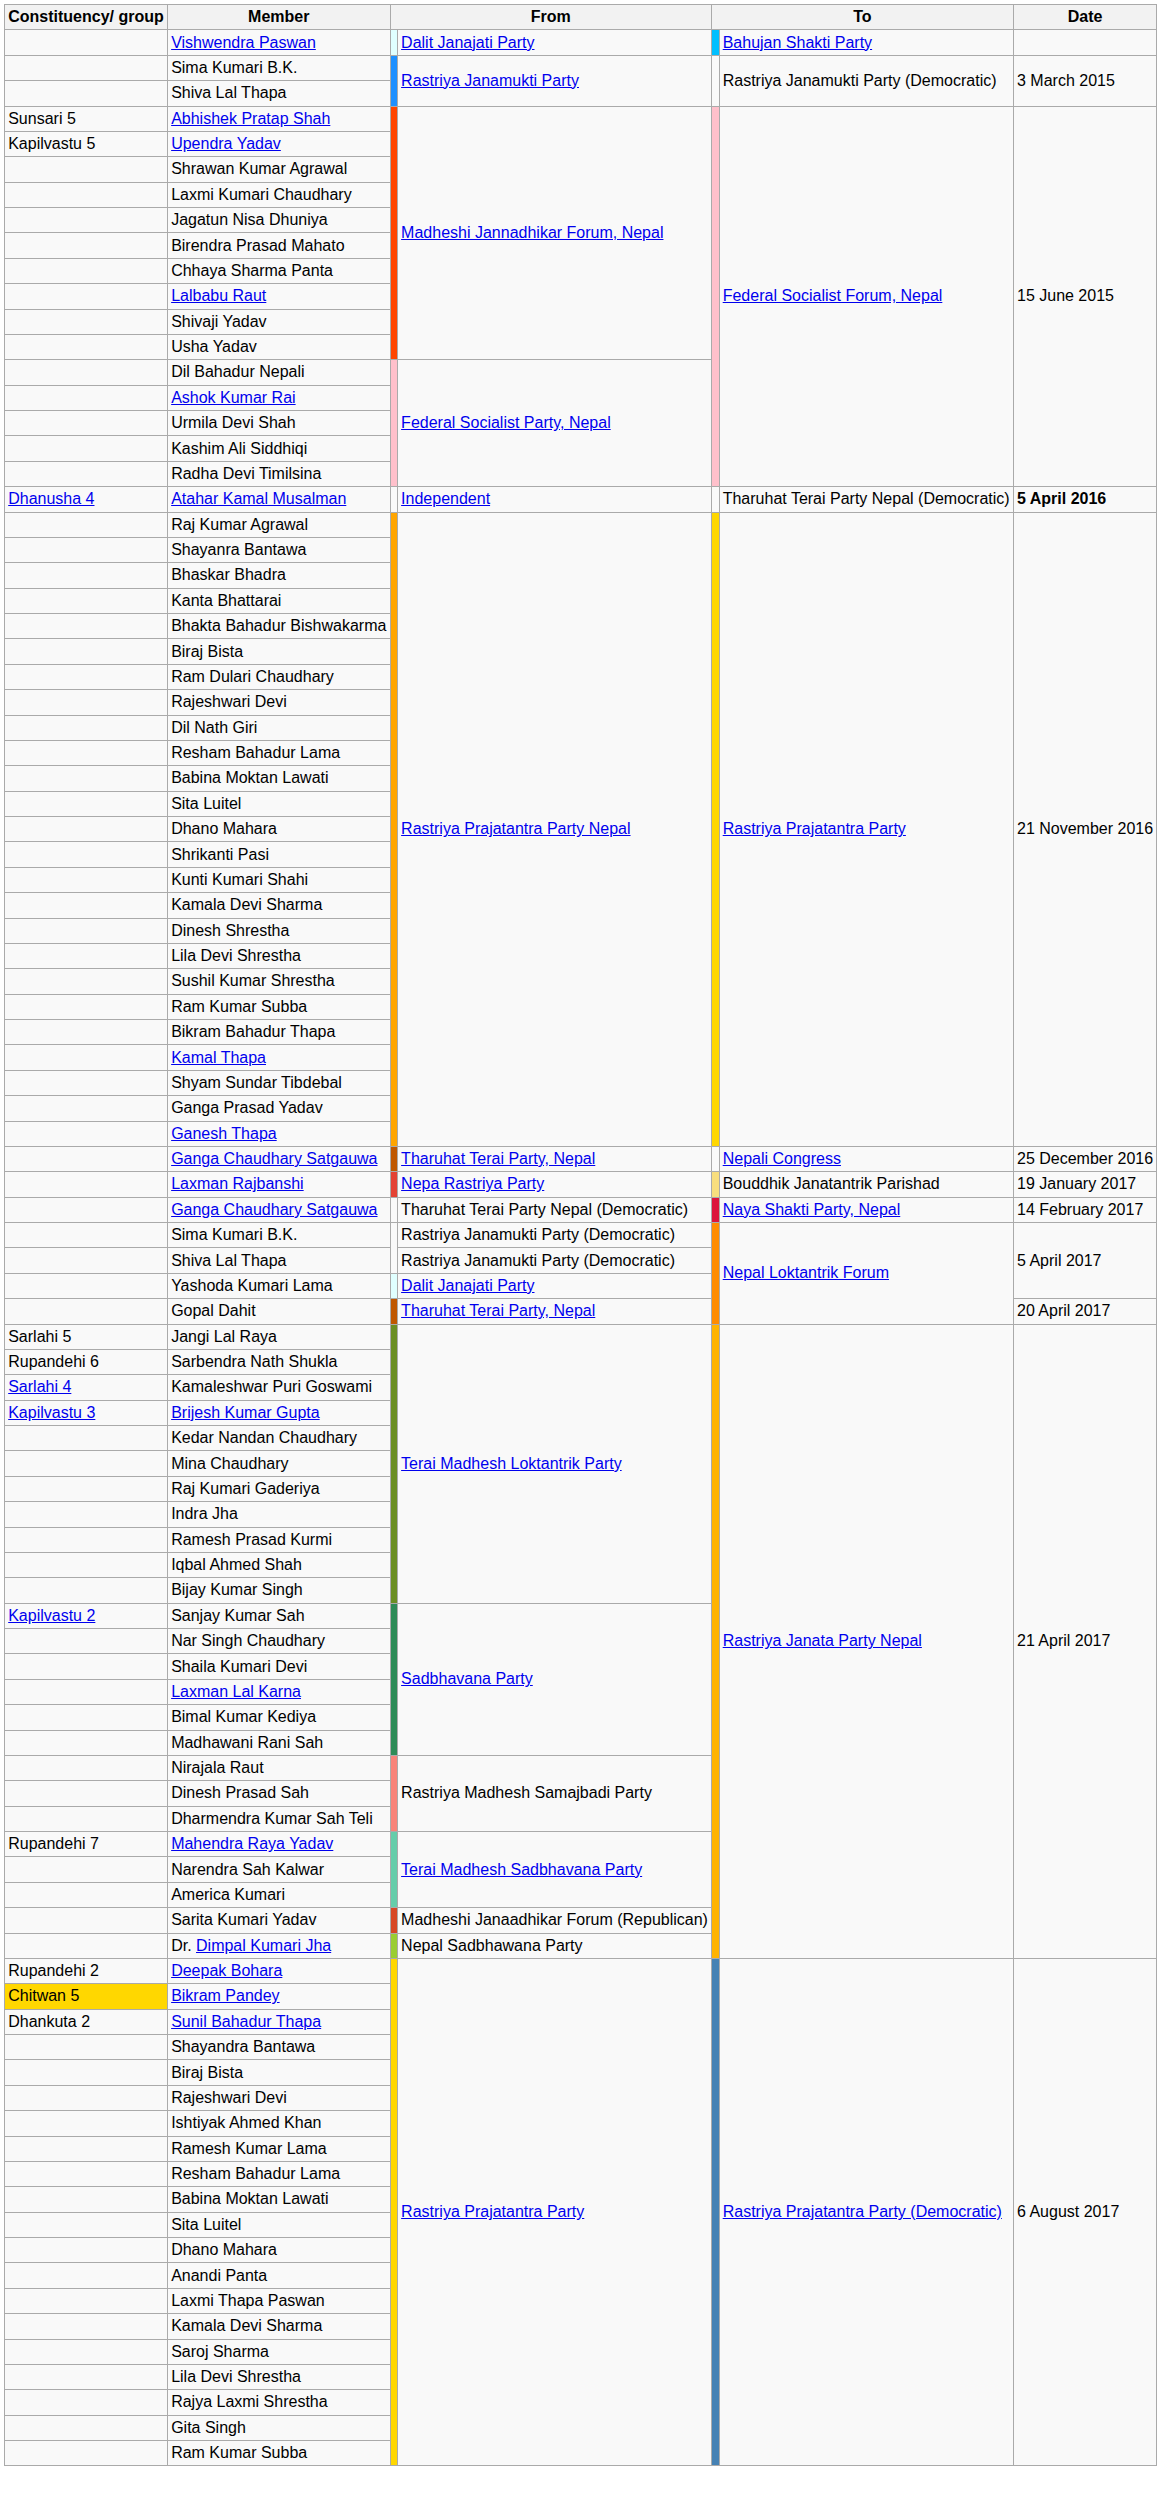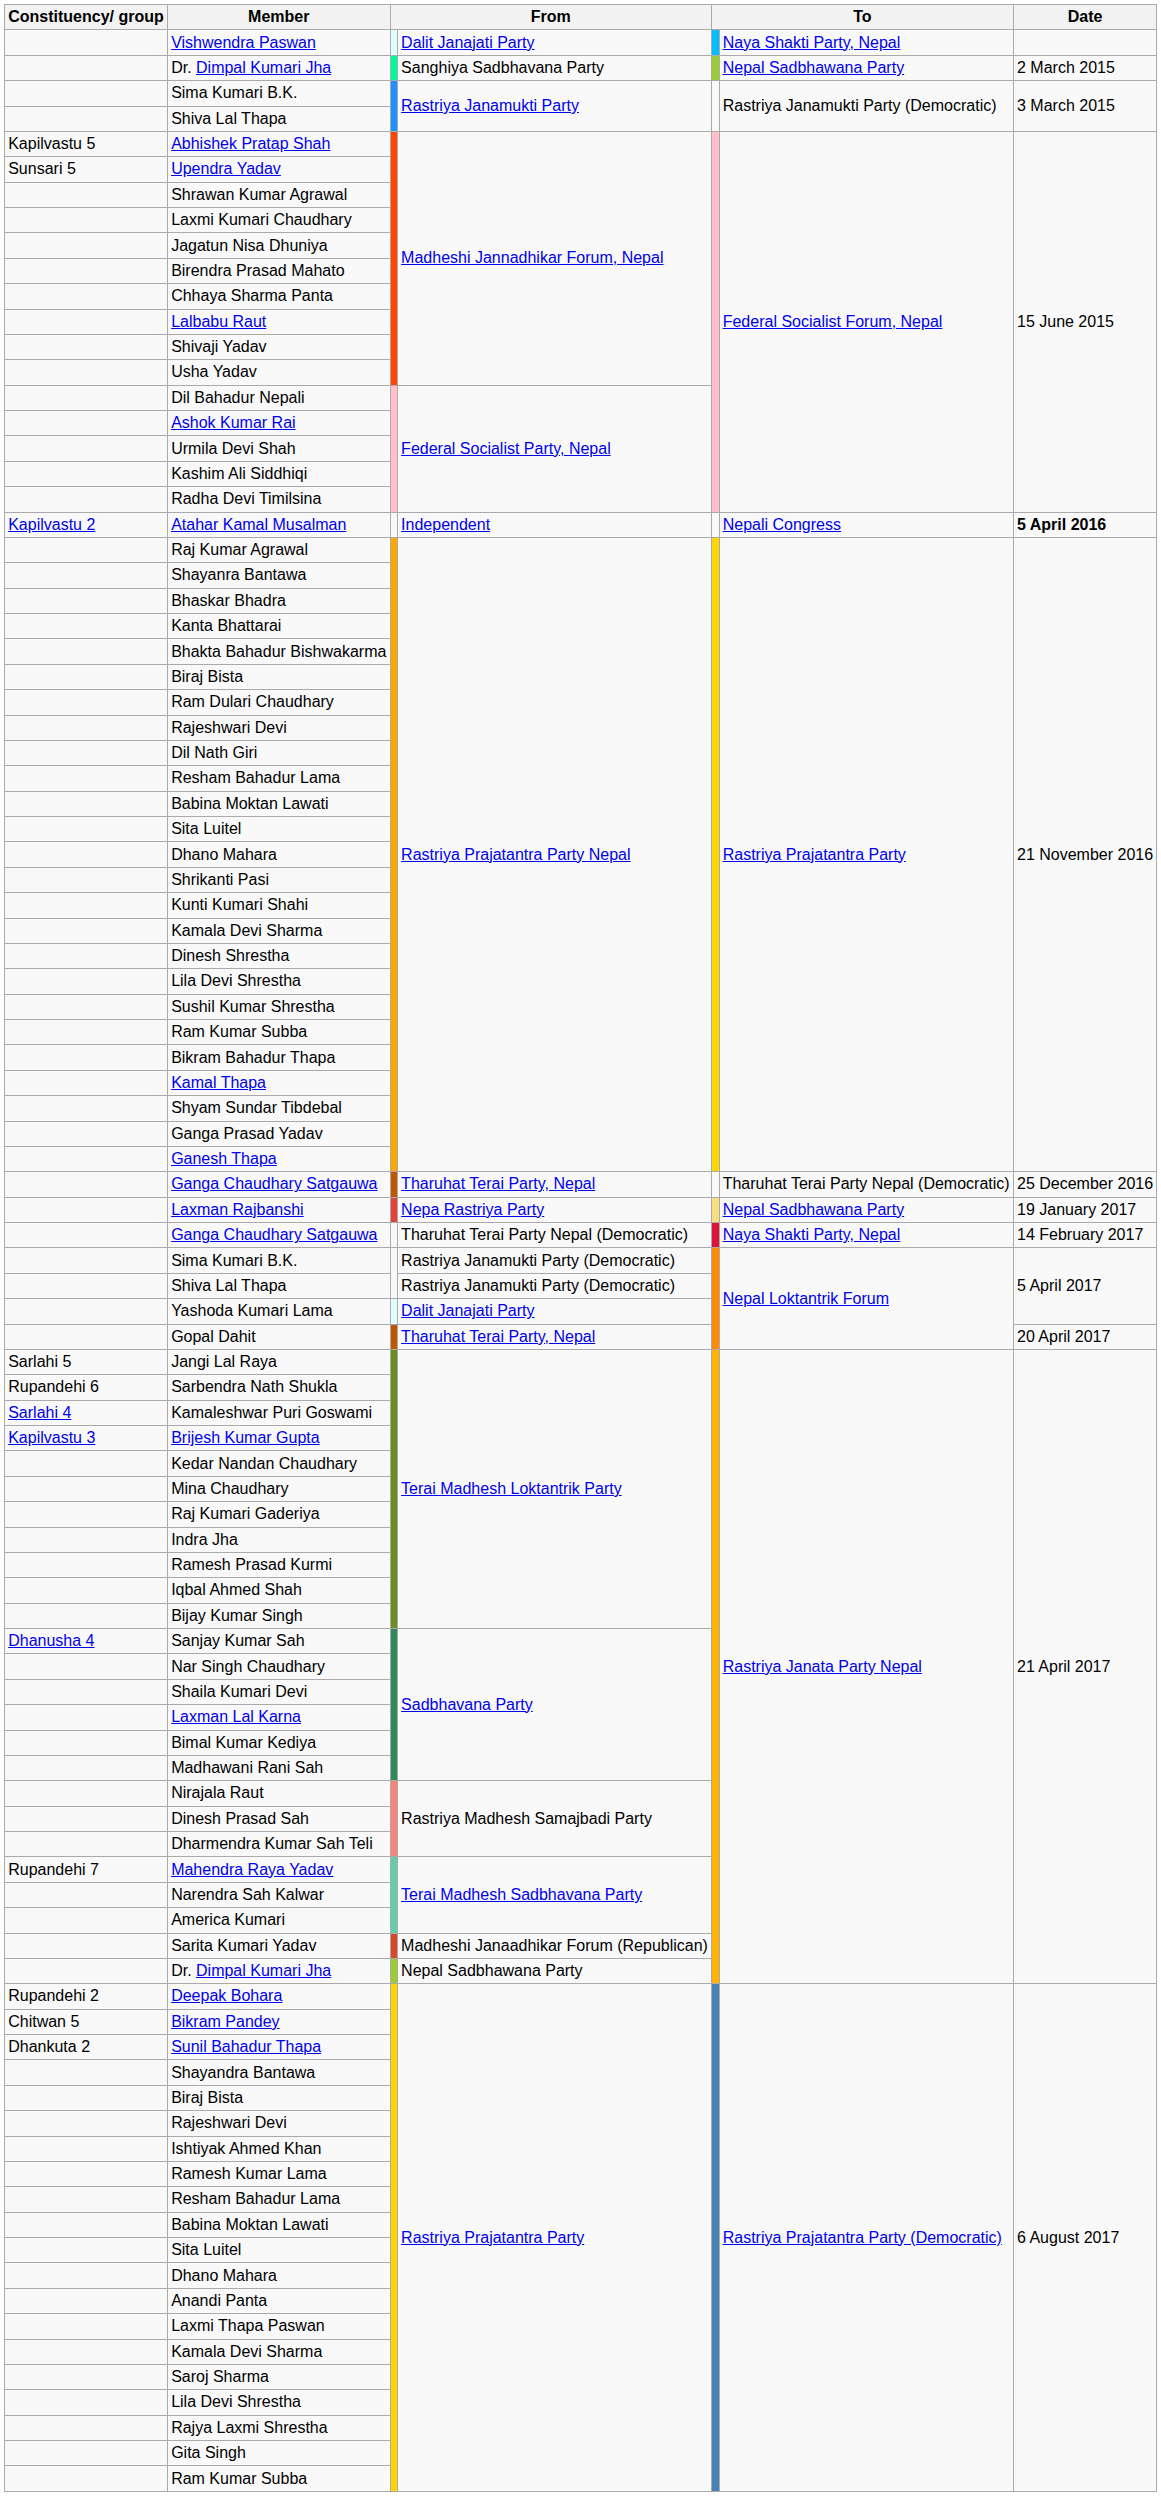(797, 42) Bahujan Shakti Party -> (811, 42) Naya Shakti Party, Nepal
+ row: (251, 67)
(42, 118) Sunsari 5 -> (52, 144) Kapilvastu 5
(52, 144) Kapilvastu 5 -> (42, 169) Sunsari 5
(51, 499) Dhanusha 4 -> (52, 524) Kapilvastu 2
(866, 499) Tharuhat Terai Party Nepal (Democratic) -> (782, 524) Nepali Congress
(782, 1159) Nepali Congress -> (866, 1184) Tharuhat Terai Party Nepal (Democratic)
(831, 1184) Bouddhik Janatantrik Parishad -> (813, 1209) Nepal Sadbhawana Party
(52, 1615) Kapilvastu 2 -> (51, 1641) Dhanusha 4
(44, 1996) gold background -> (44, 2021) no background
